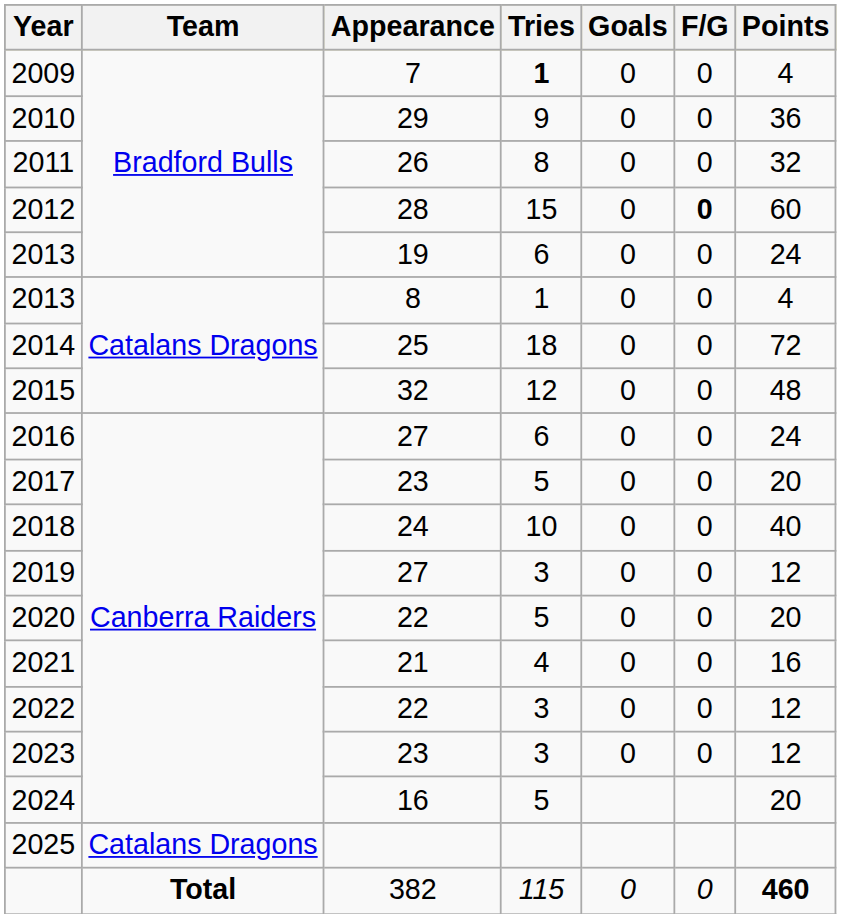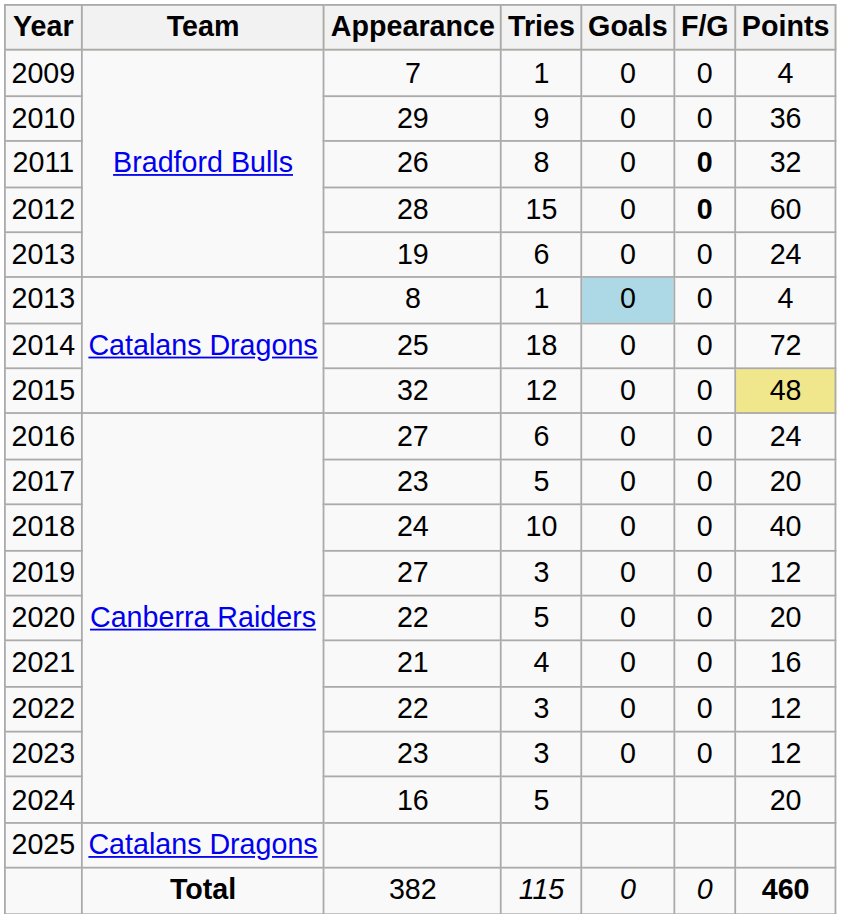(541, 72) bold -> (541, 72) normal
(705, 163) normal -> (705, 163) bold
(628, 299) no background -> (628, 299) lightblue background
(786, 390) no background -> (786, 390) khaki background
